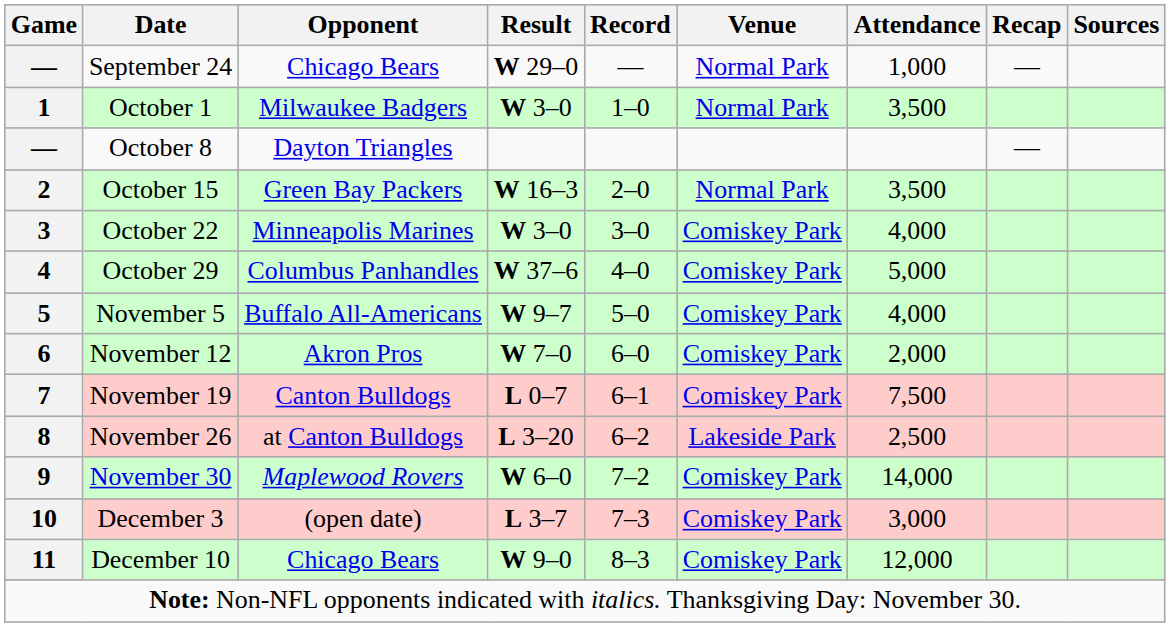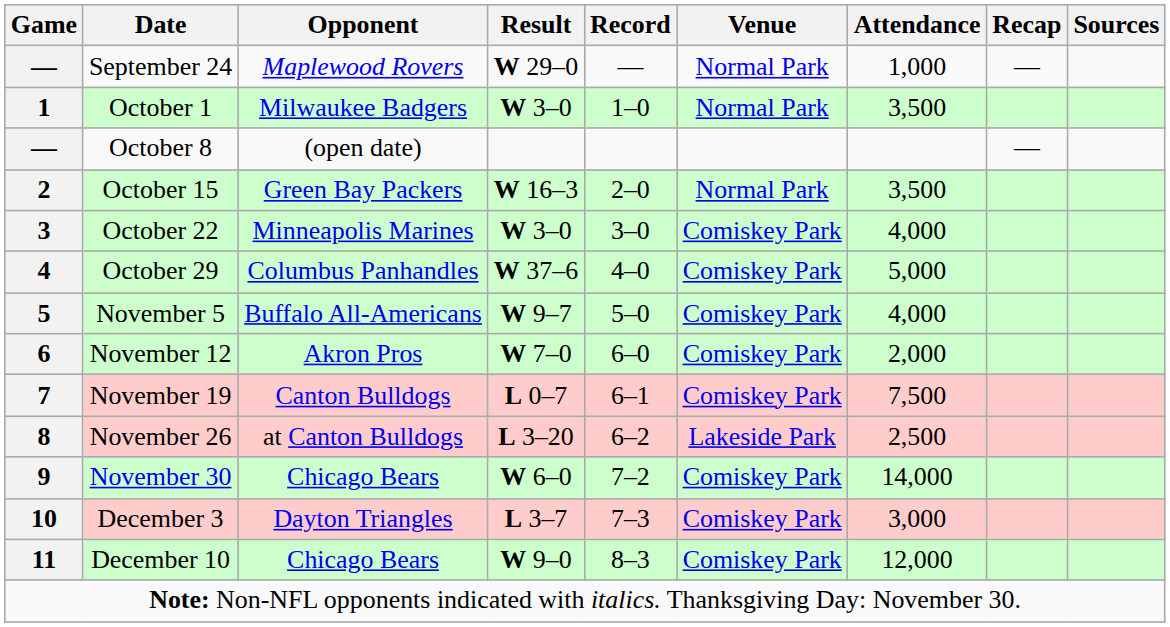(363, 66) Chicago Bears -> (363, 66) Maplewood Rovers
(363, 148) Dayton Triangles -> (363, 148) (open date)
(363, 477) Maplewood Rovers -> (363, 477) Chicago Bears
(363, 518) (open date) -> (363, 518) Dayton Triangles
